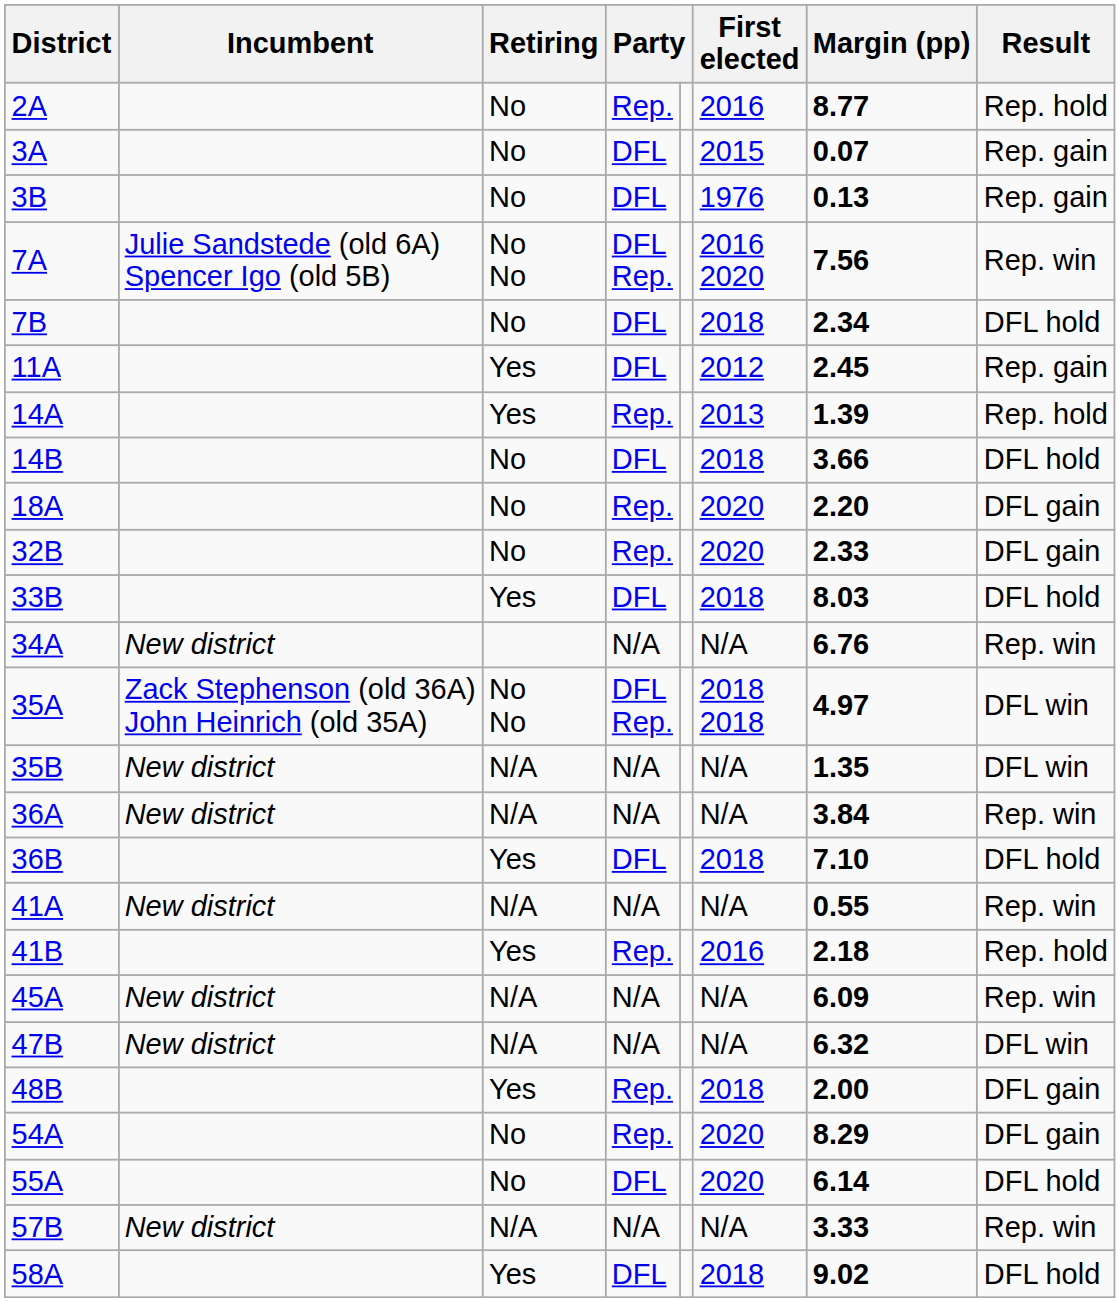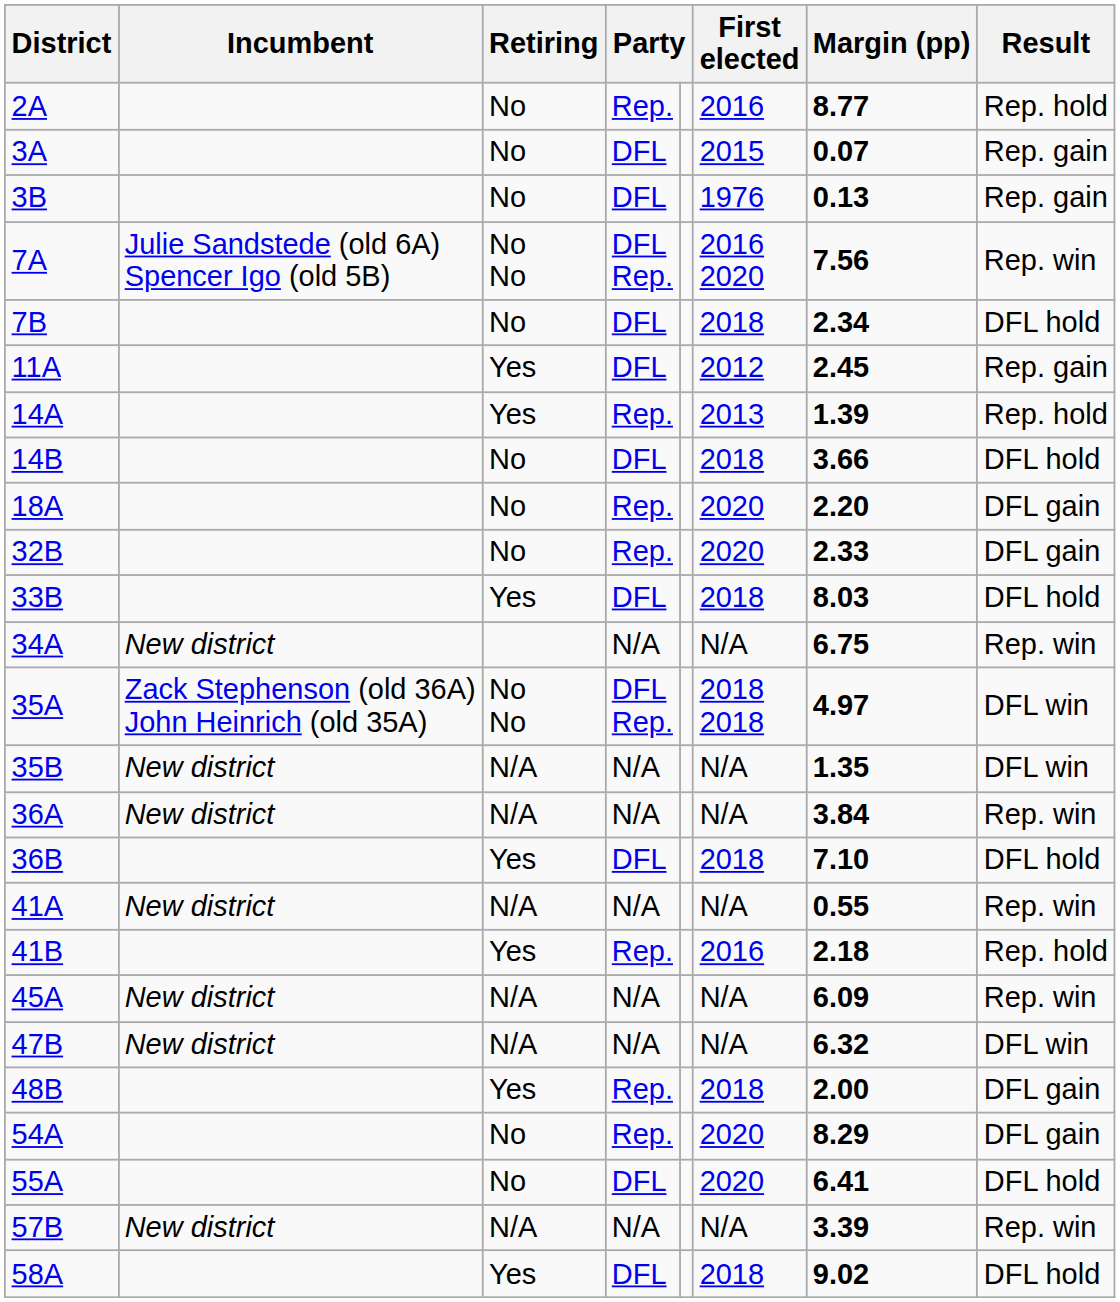(841, 643) 6.76 -> (841, 643) 6.75
(841, 1181) 6.14 -> (841, 1181) 6.41
(841, 1227) 3.33 -> (841, 1227) 3.39
